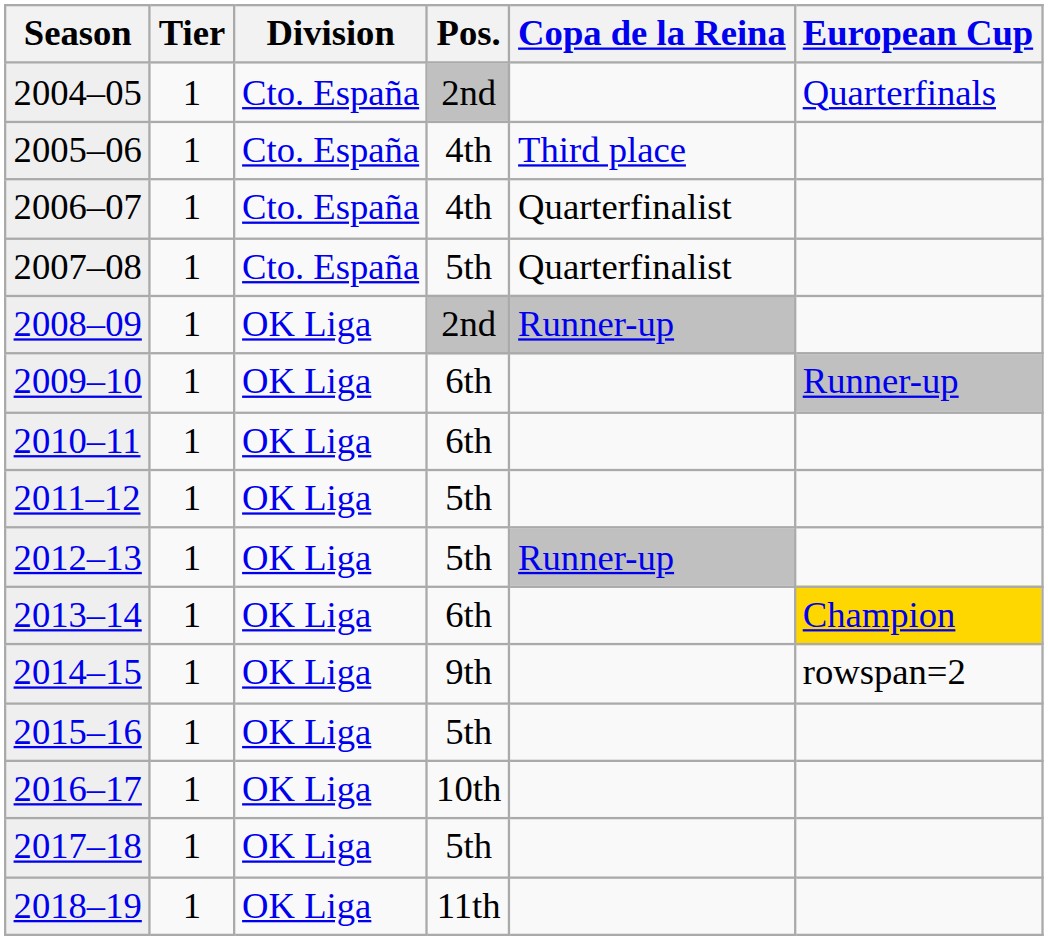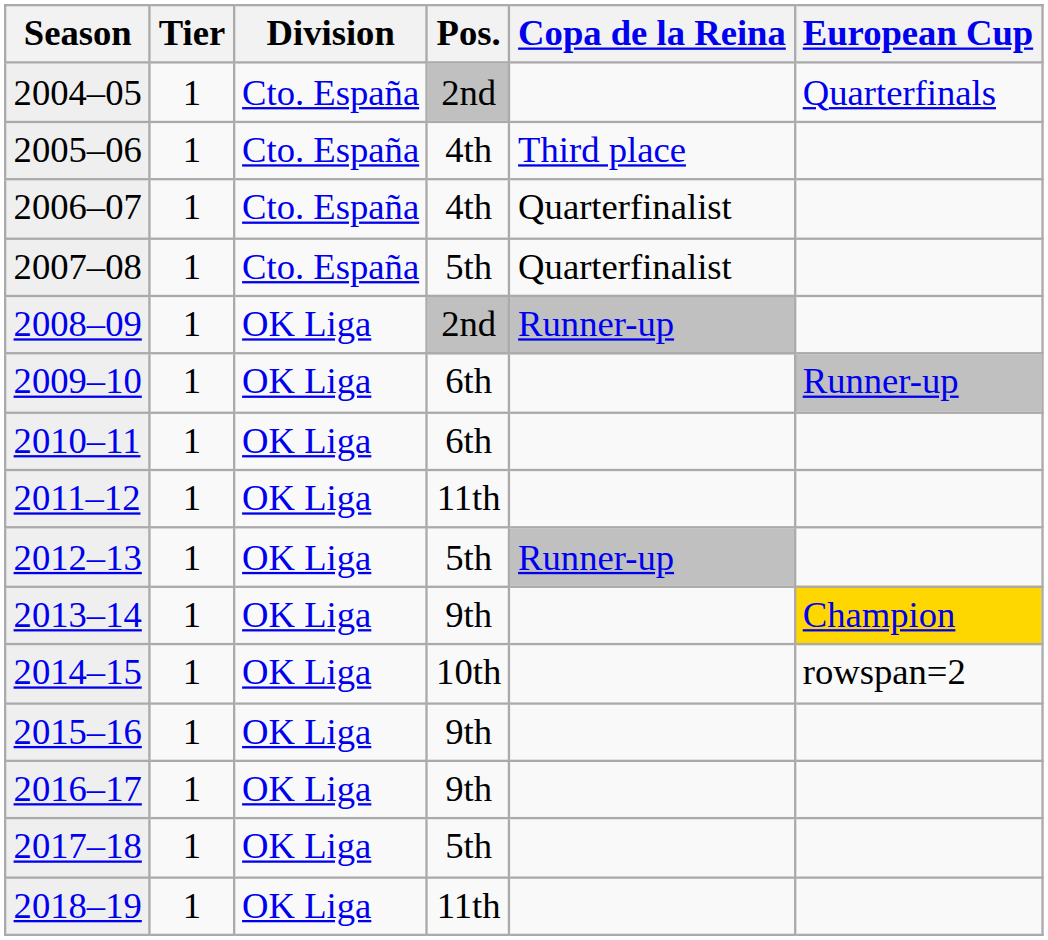(469, 498) 5th -> (469, 498) 11th
(469, 614) 6th -> (469, 614) 9th
(469, 672) 9th -> (469, 672) 10th
(469, 730) 5th -> (469, 730) 9th
(469, 788) 10th -> (469, 788) 9th
